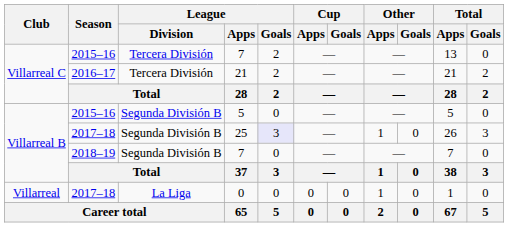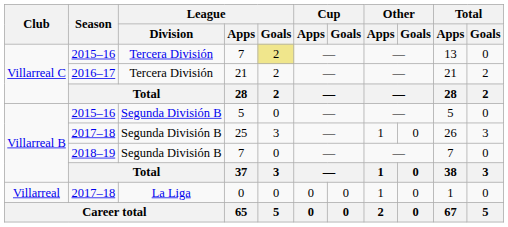(276, 53) no background -> (276, 53) khaki background
(276, 133) lavender background -> (276, 133) no background
